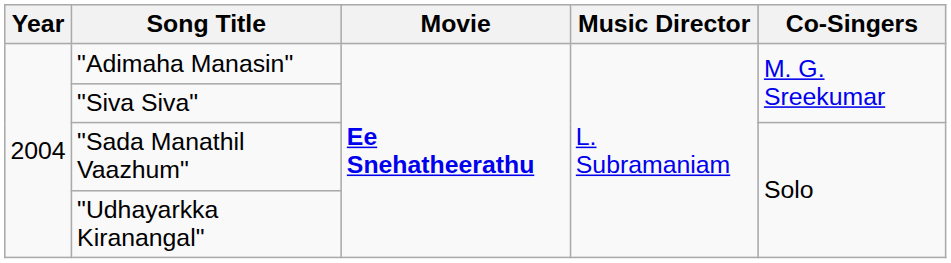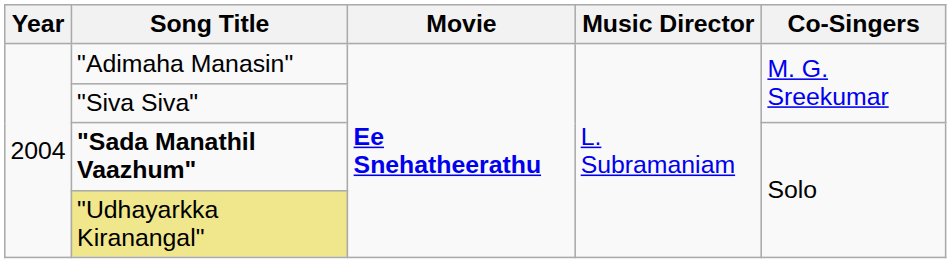(161, 156) normal -> (166, 156) bold
(148, 223) no background -> (148, 223) khaki background
